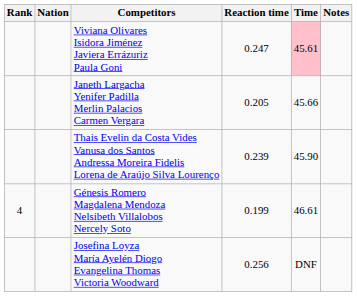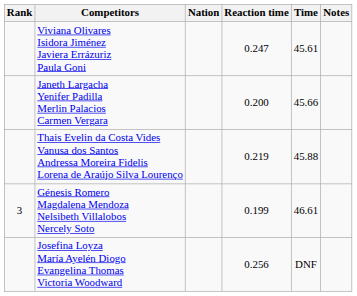columns swapped: (53, 13) <-> (147, 13)
(306, 48) pink background -> (306, 48) no background
(257, 102) 0.205 -> (257, 102) 0.200
(257, 156) 0.239 -> (257, 156) 0.219
(306, 156) 45.90 -> (306, 156) 45.88
(20, 210) 4 -> (20, 210) 3
